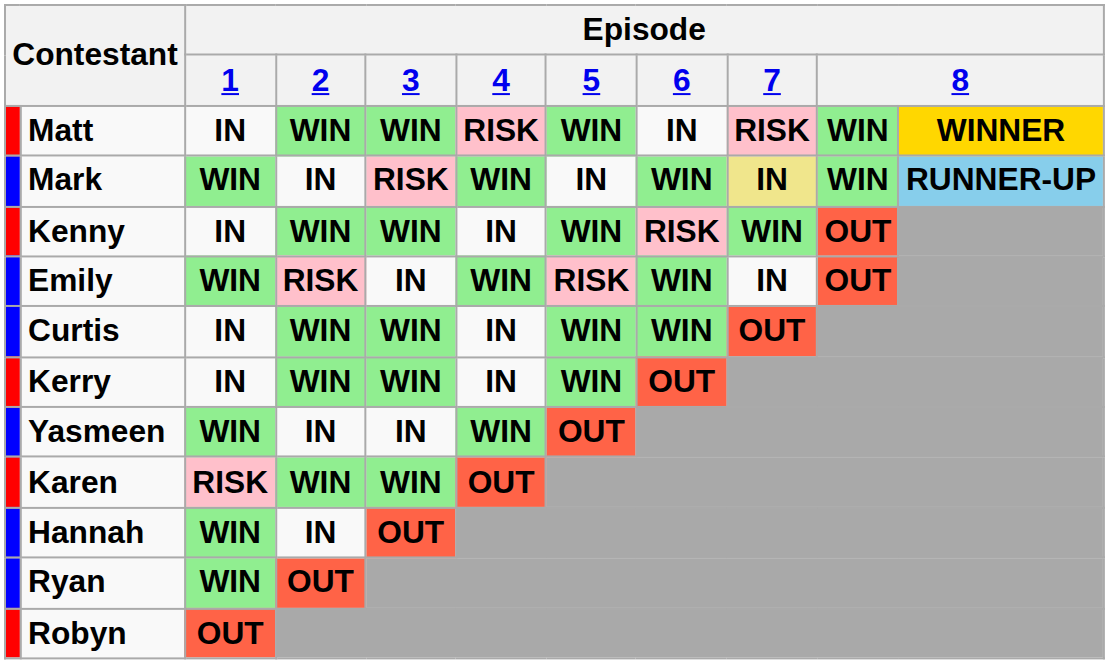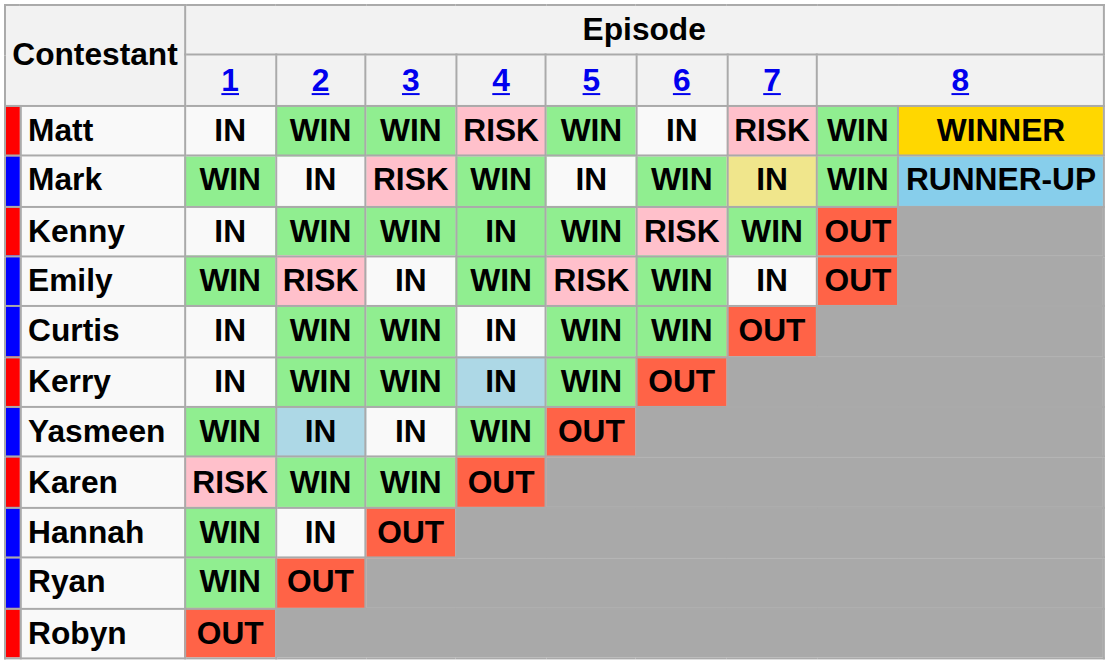(501, 230) no background -> (501, 230) lightgreen background
(501, 381) no background -> (501, 381) lightblue background
(320, 431) no background -> (320, 431) lightblue background
